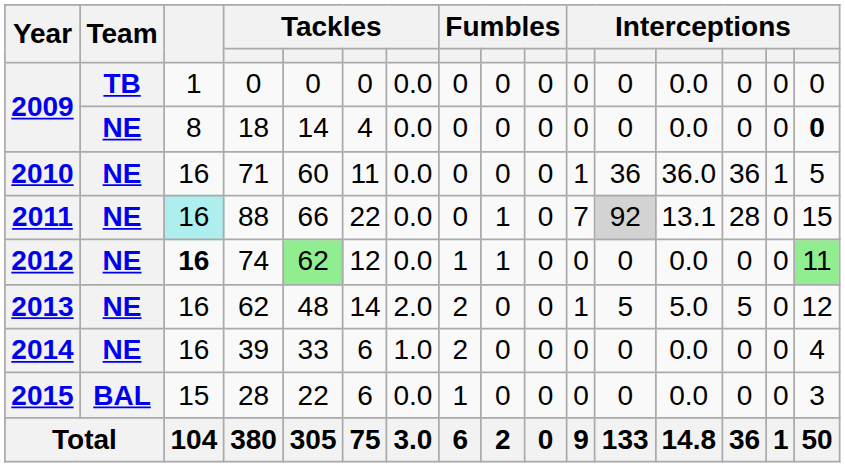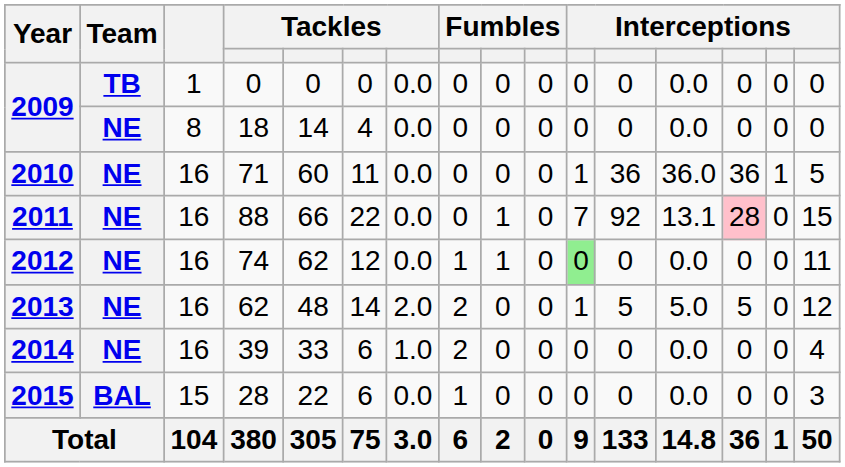(817, 128) bold -> (817, 128) normal
(194, 217) paleturquoise background -> (194, 217) no background
(625, 217) lightgrey background -> (625, 217) no background
(744, 217) no background -> (744, 217) pink background
(194, 261) bold -> (194, 261) normal
(313, 261) lightgreen background -> (313, 261) no background
(581, 261) no background -> (581, 261) lightgreen background
(817, 261) lightgreen background -> (817, 261) no background
